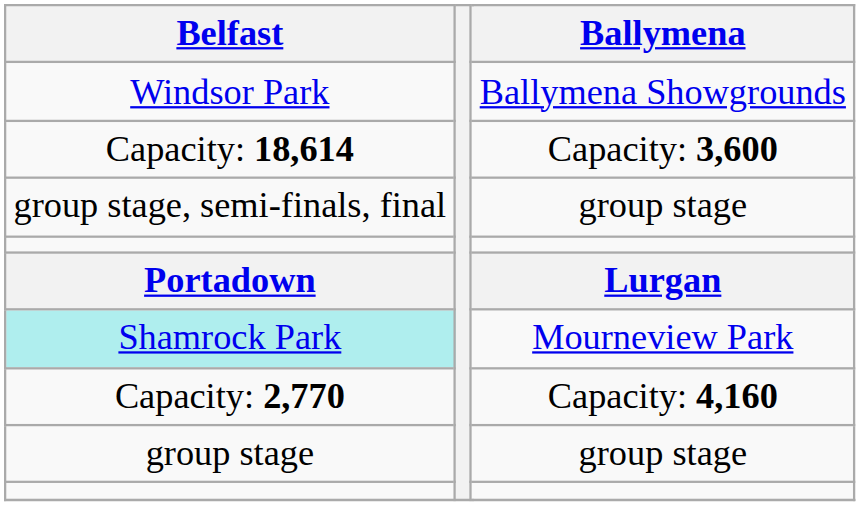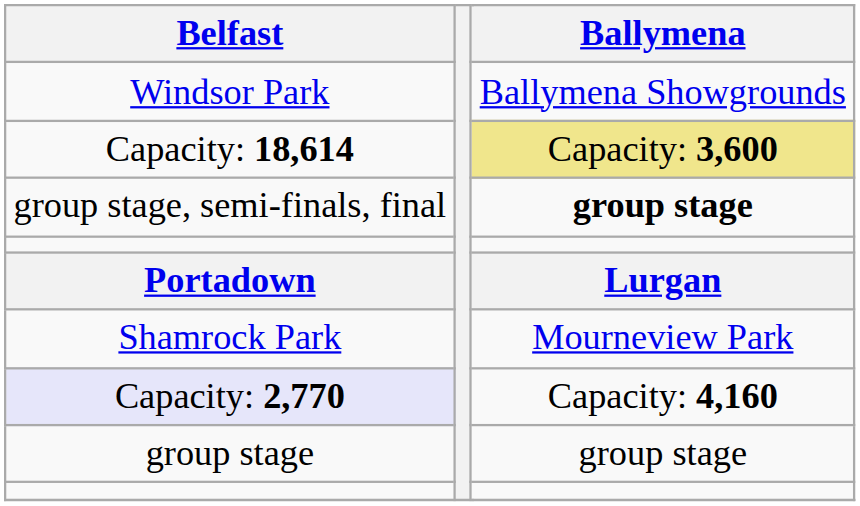(663, 148) no background -> (663, 148) khaki background
(663, 206) normal -> (663, 206) bold
(230, 338) paleturquoise background -> (230, 338) no background
(230, 395) no background -> (230, 395) lavender background
